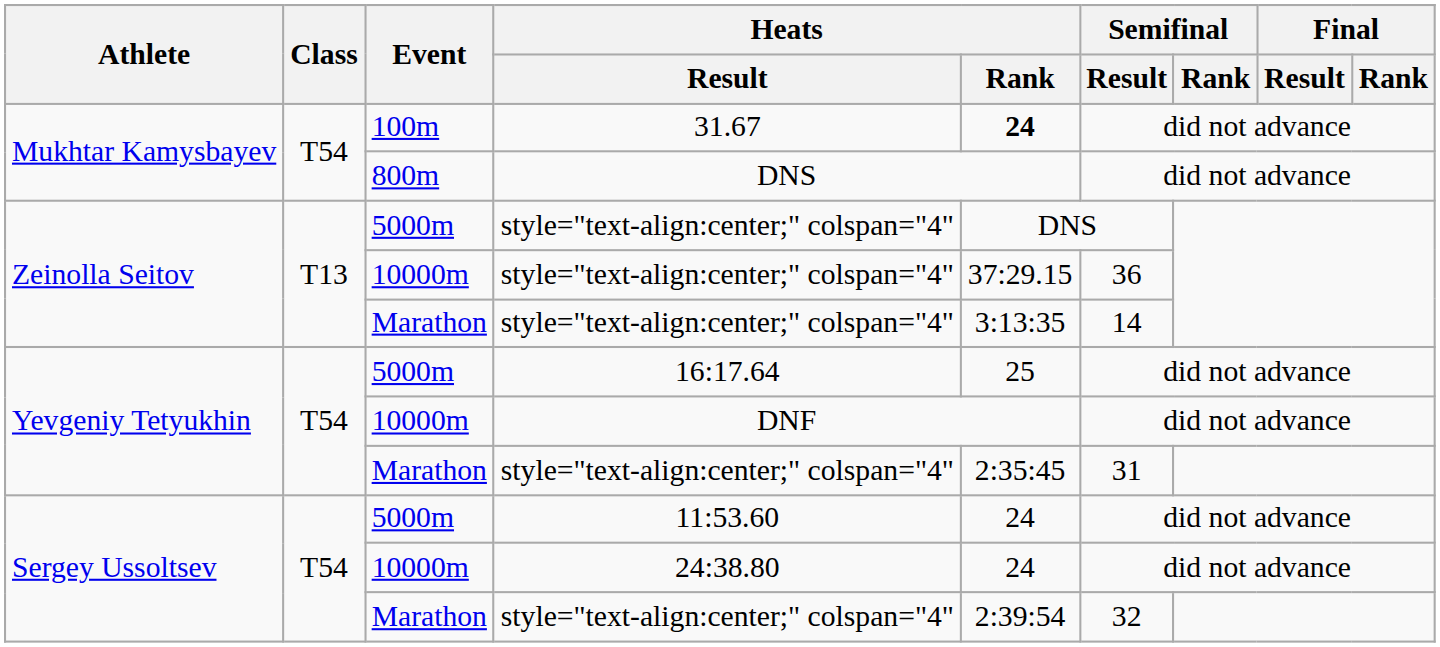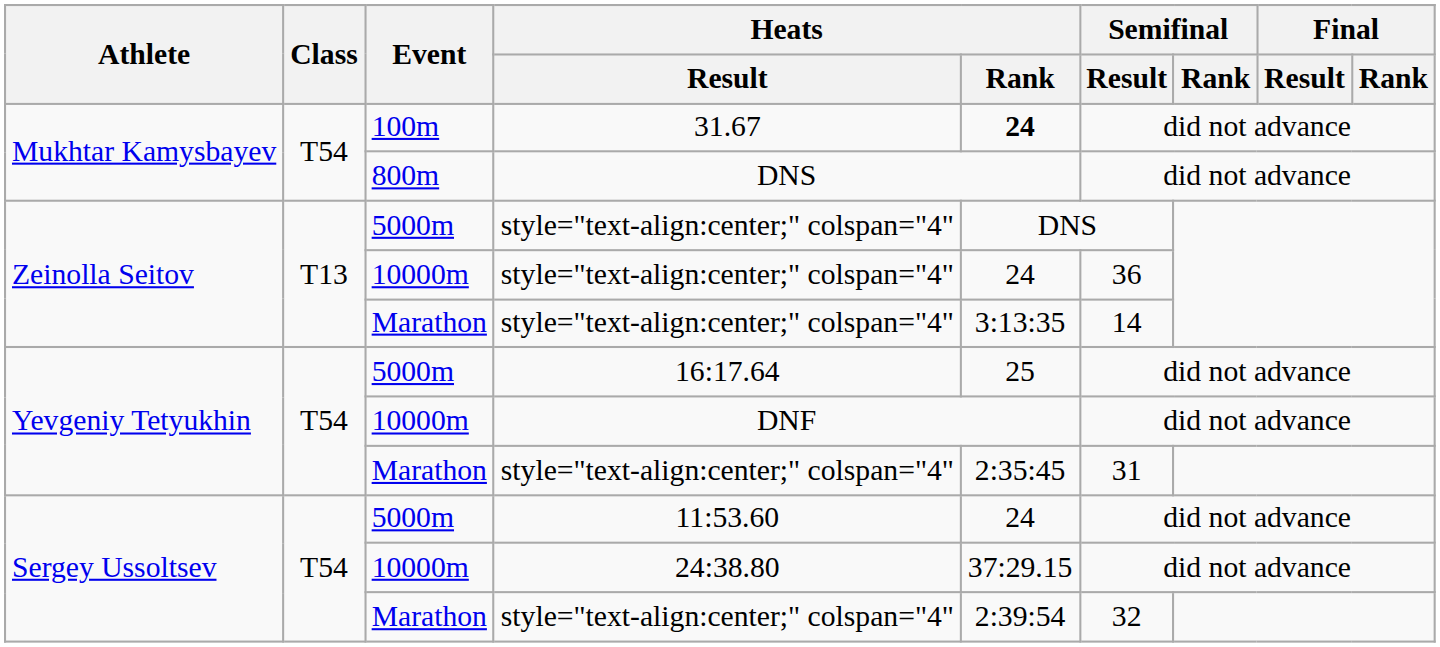(1020, 273) 37:29.15 -> (1020, 273) 24
(1020, 567) 24 -> (1020, 567) 37:29.15
